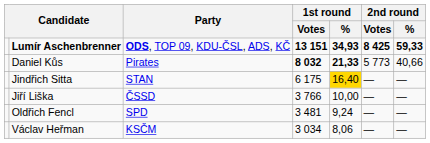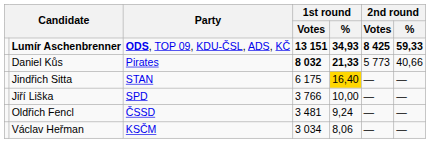(141, 96) ČSSD -> (137, 96) SPD
(137, 113) SPD -> (141, 113) ČSSD
